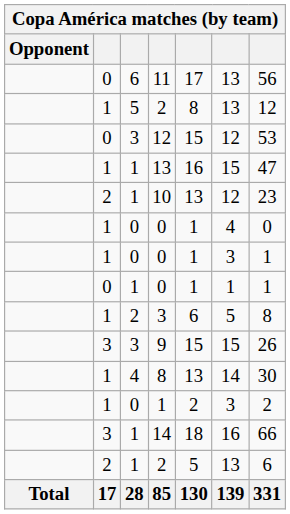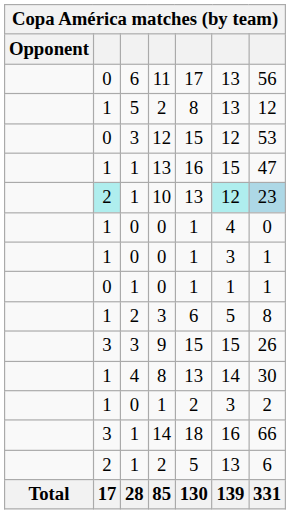(107, 197) no background -> (107, 197) paleturquoise background
(230, 197) no background -> (230, 197) paleturquoise background
(267, 197) no background -> (267, 197) lightblue background
